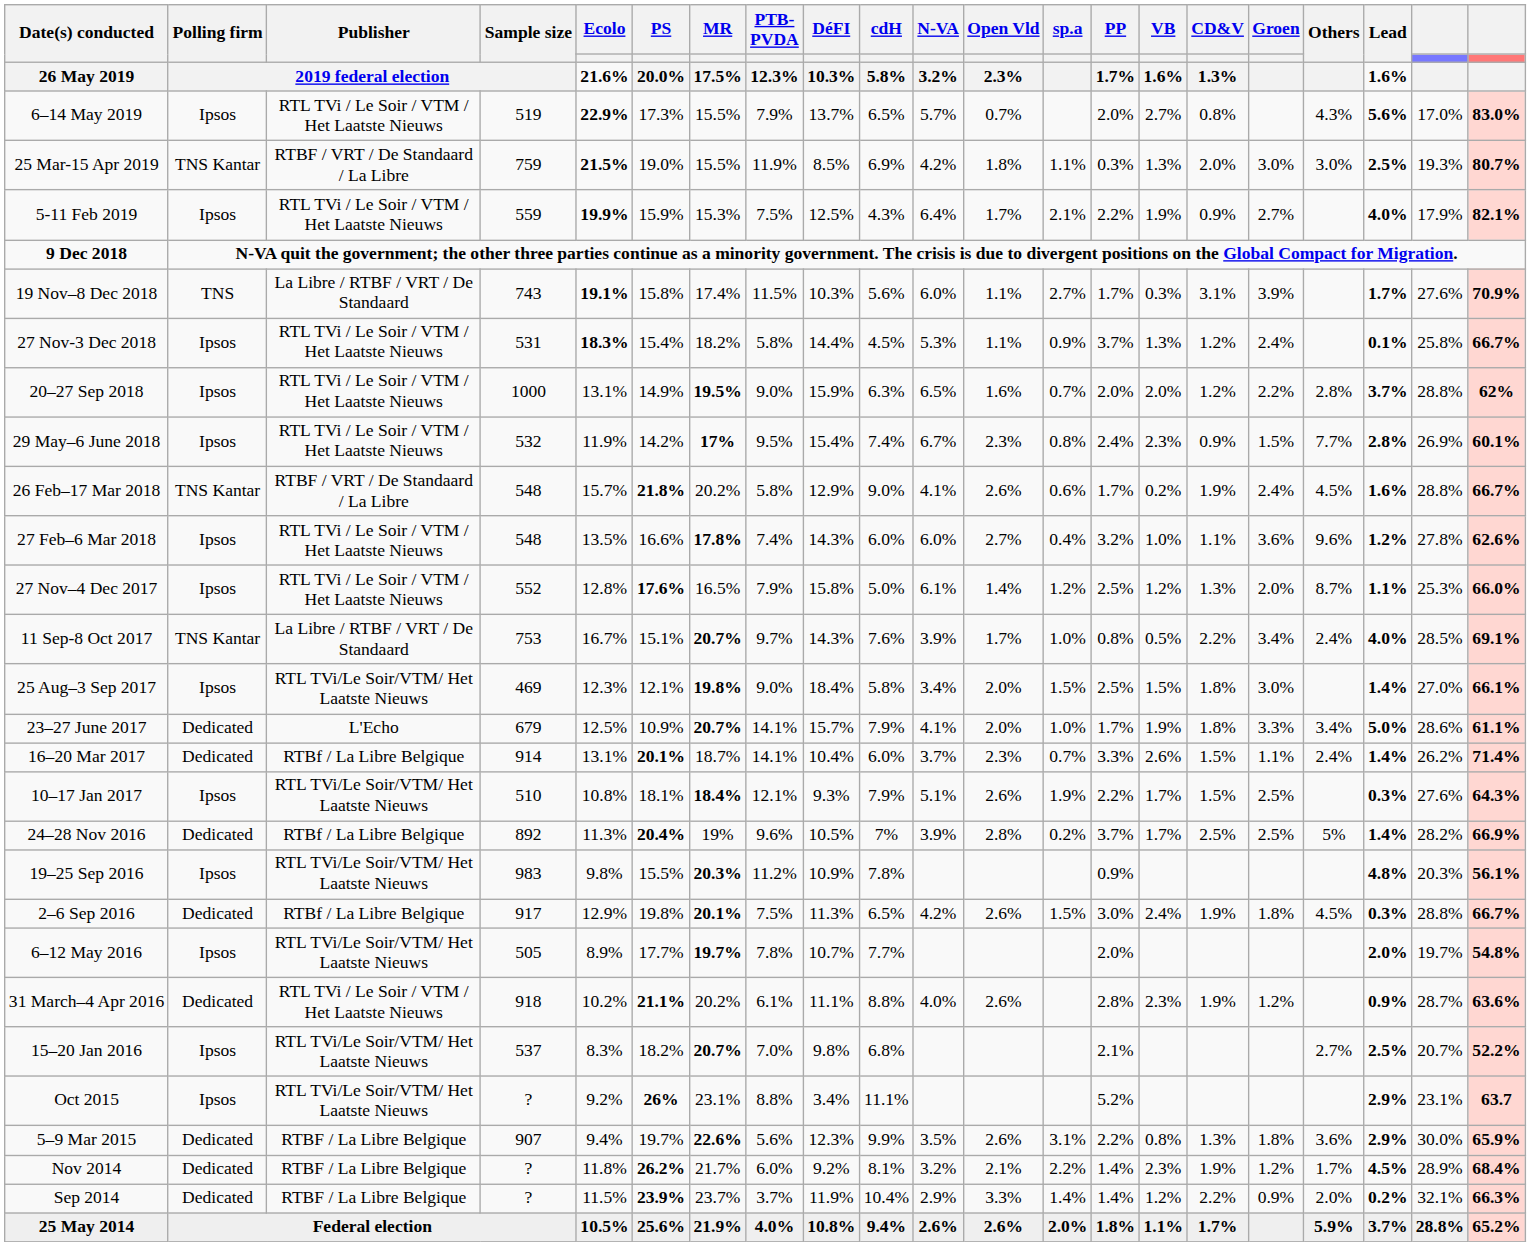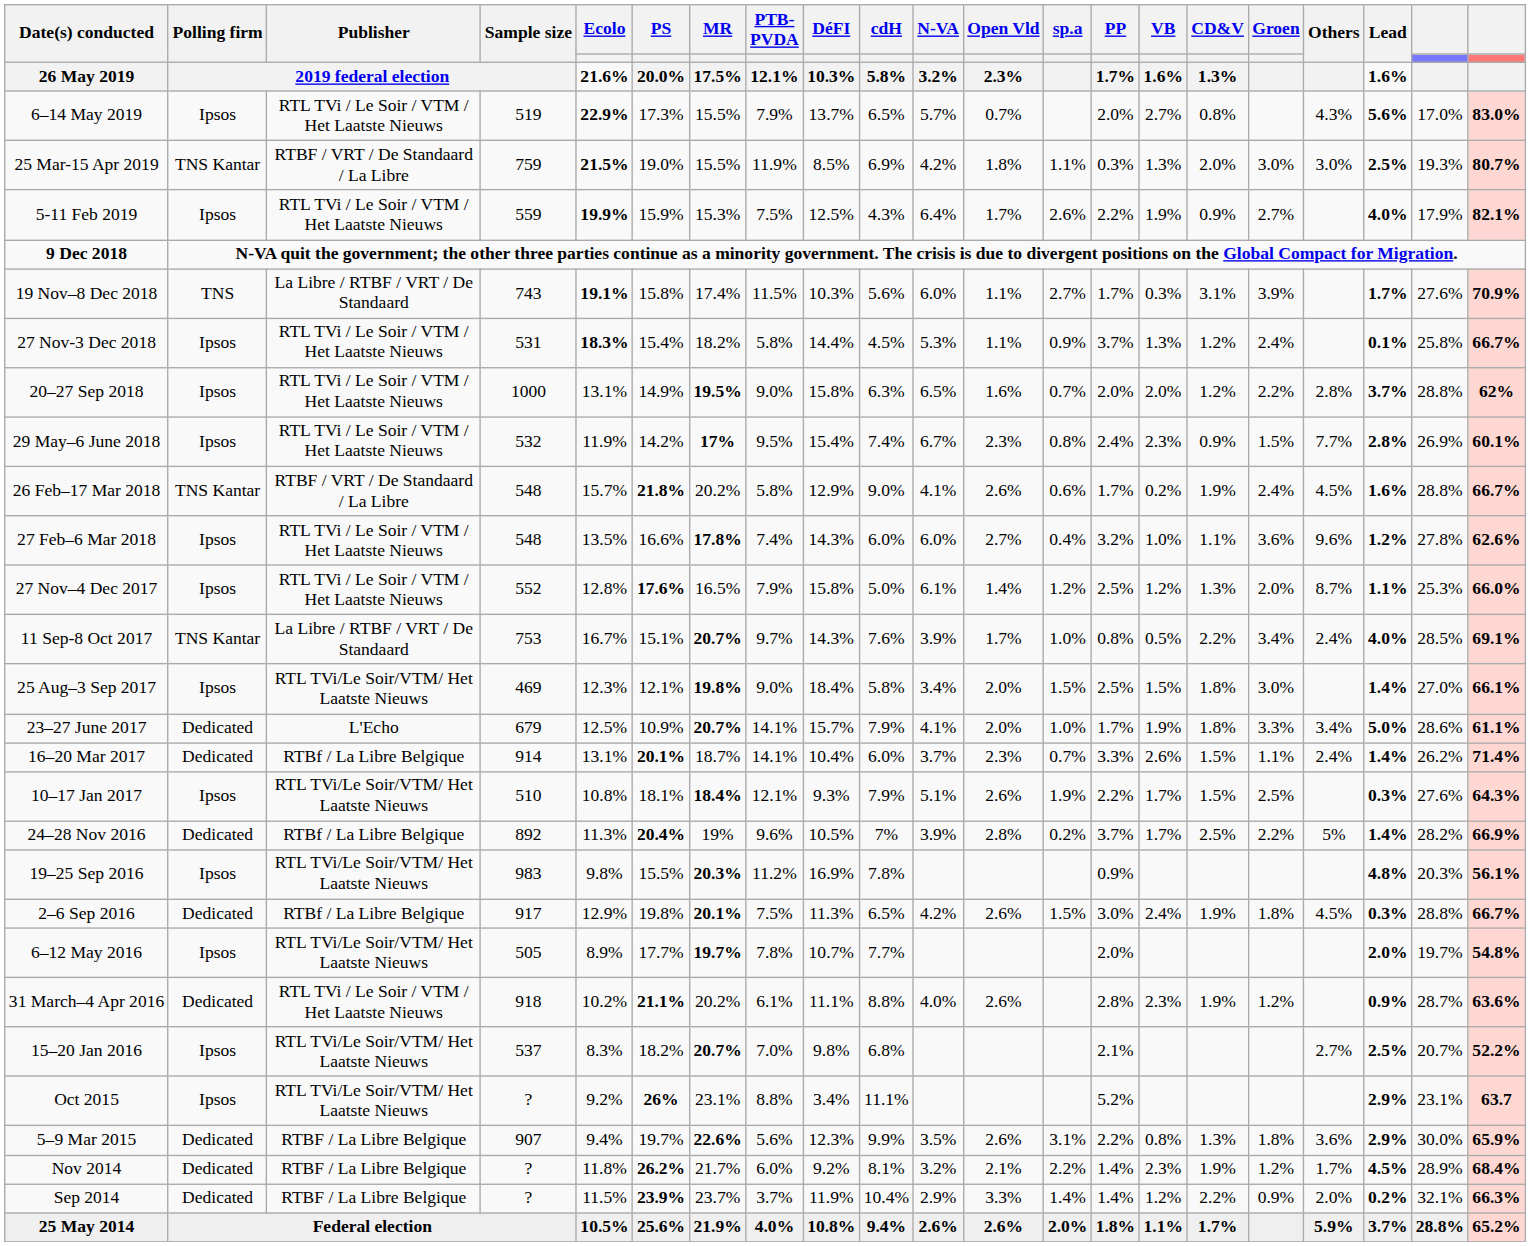(774, 76) 12.3% -> (774, 76) 12.1%
(1068, 214) 2.1% -> (1068, 214) 2.6%
(831, 391) 15.9% -> (831, 391) 15.8%
(1276, 834) 2.5% -> (1276, 834) 2.2%
(831, 874) 10.9% -> (831, 874) 16.9%
